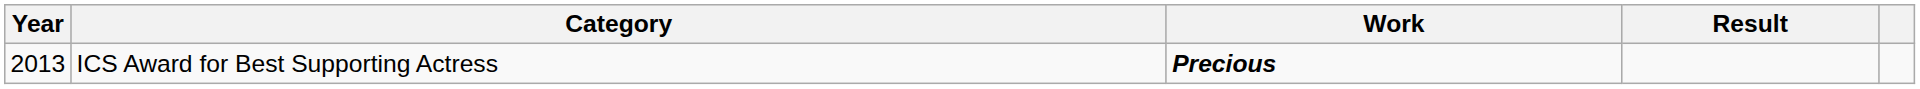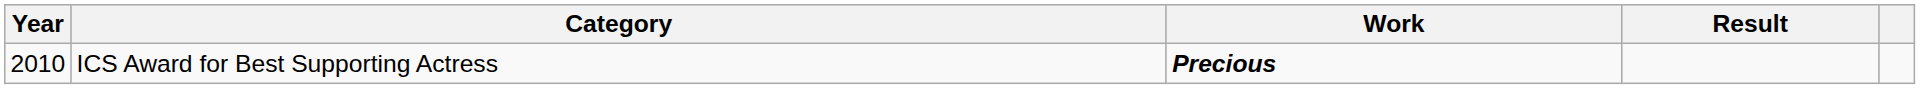(38, 63) 2013 -> (38, 63) 2010
